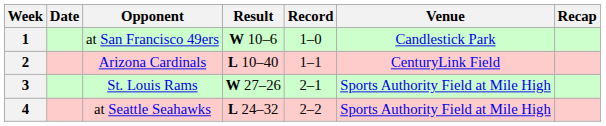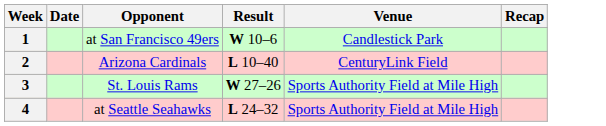- column: (311, 16)
